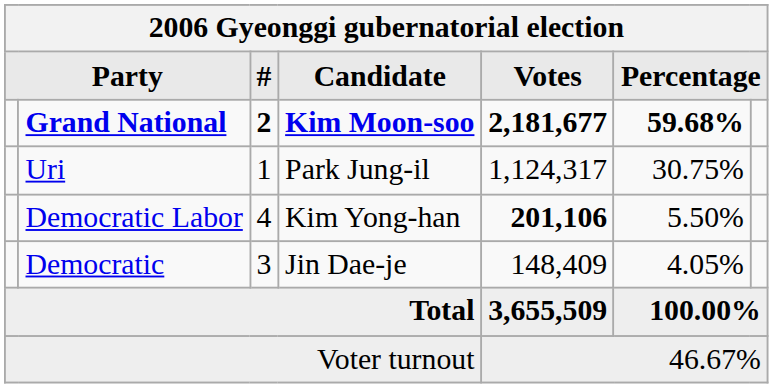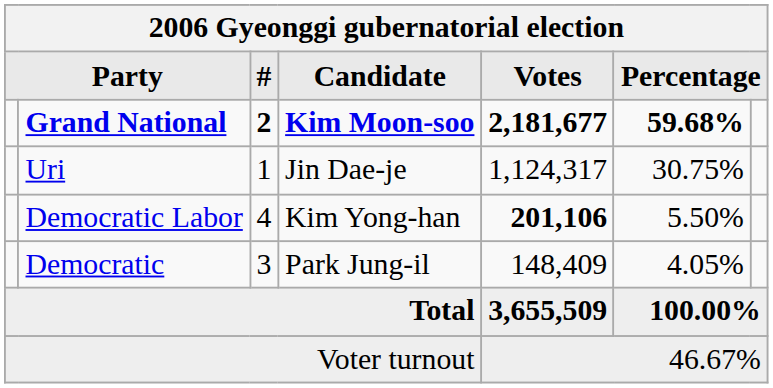(357, 169) Park Jung-il -> (346, 169) Jin Dae-je
(346, 264) Jin Dae-je -> (357, 264) Park Jung-il
